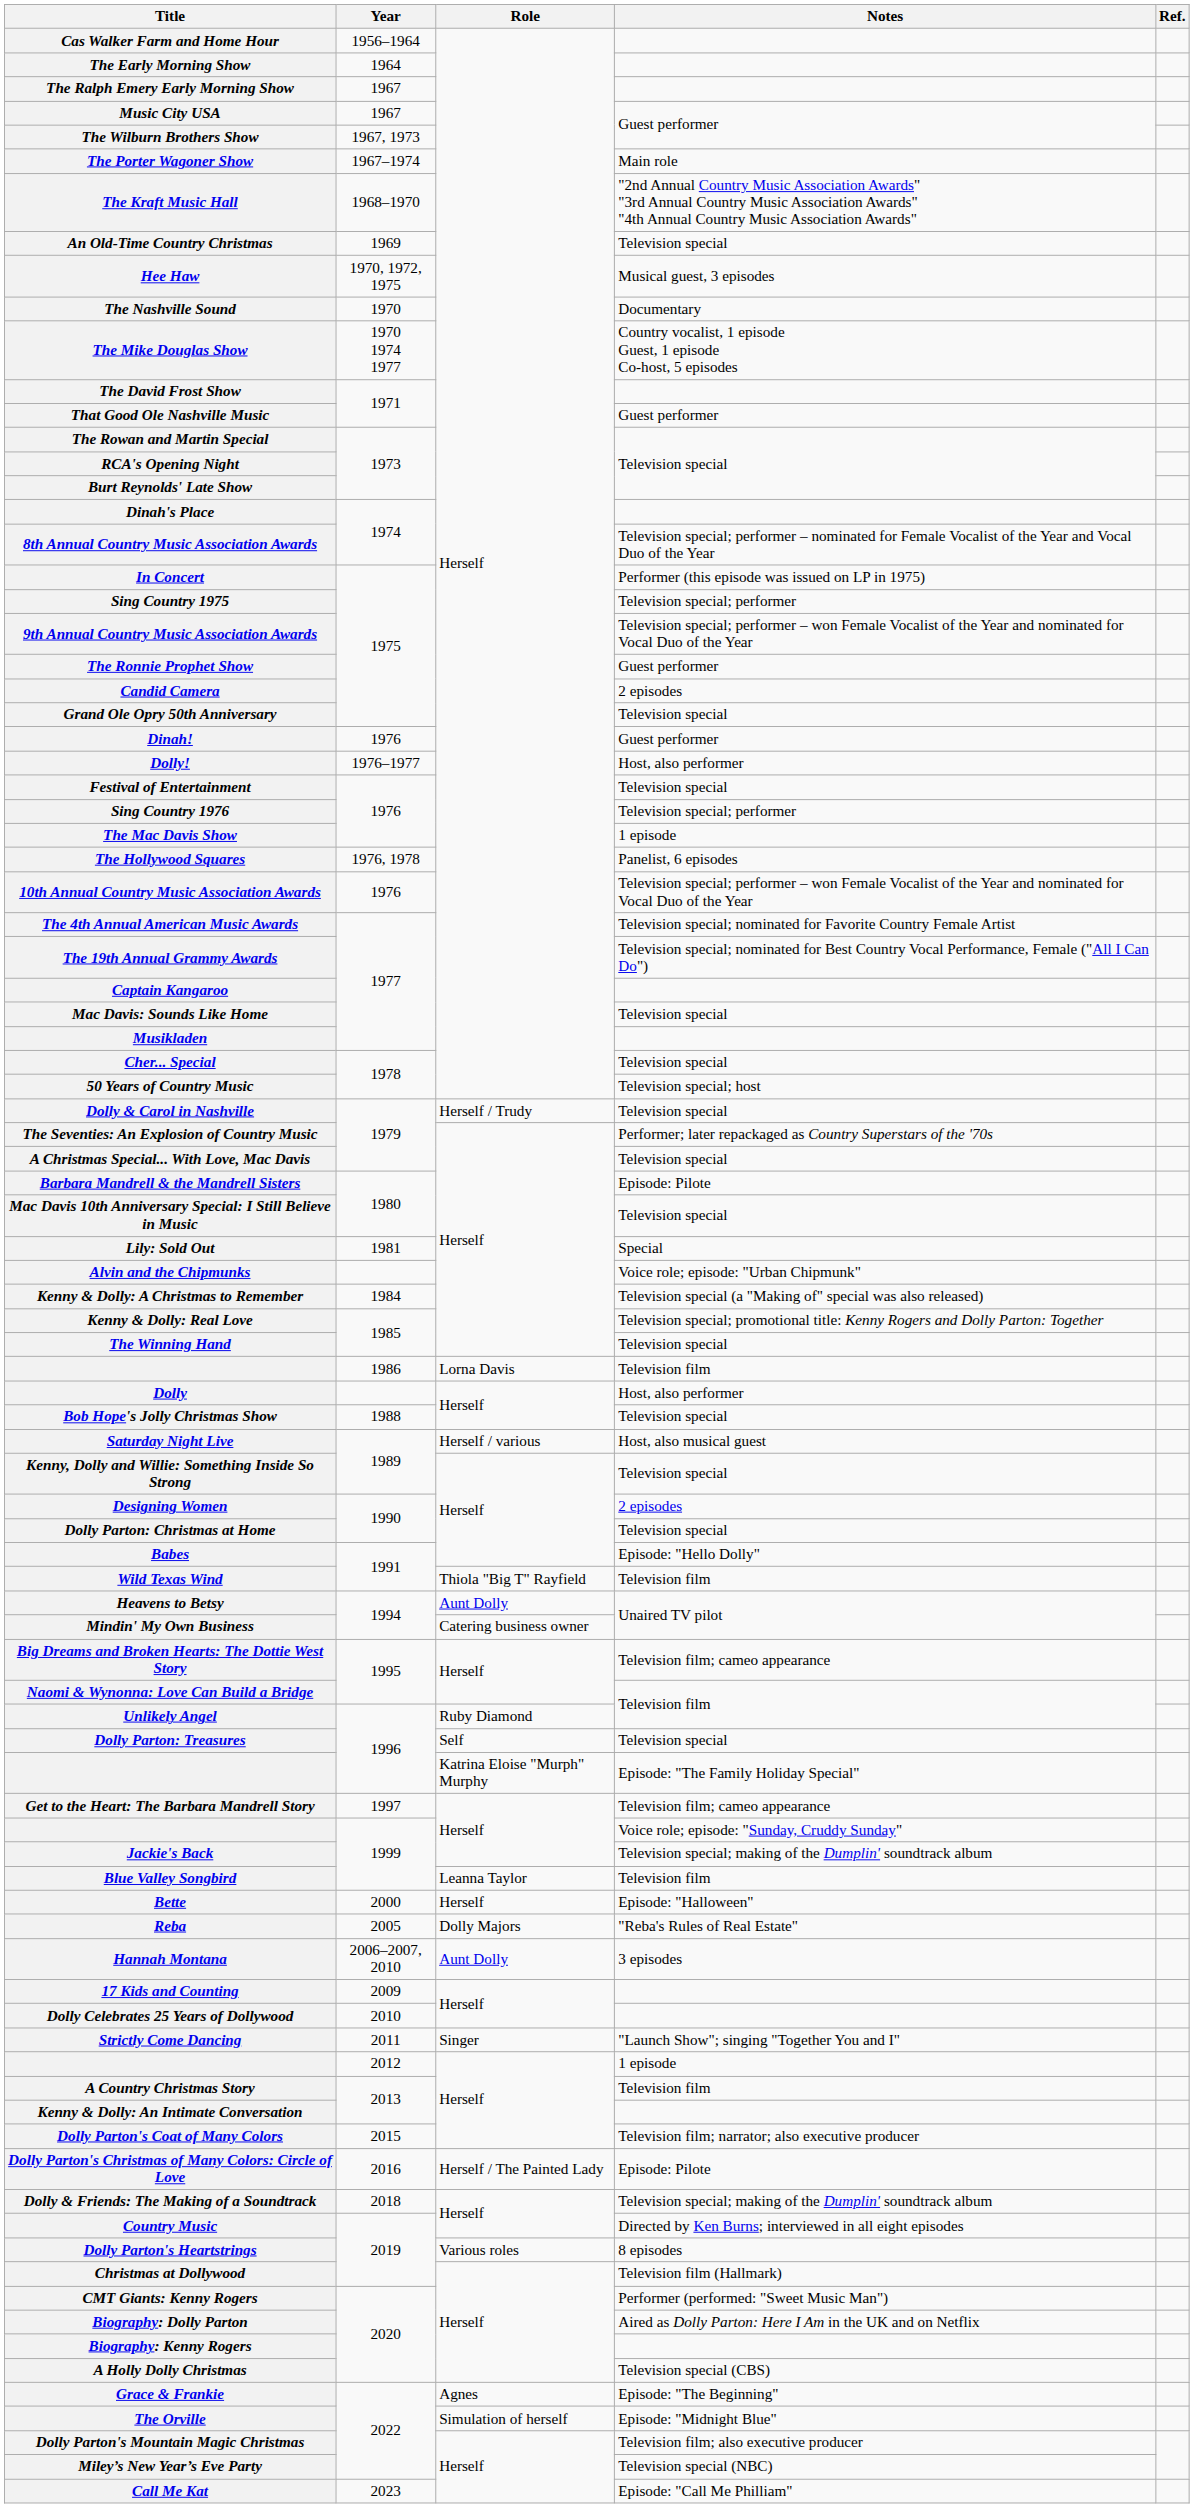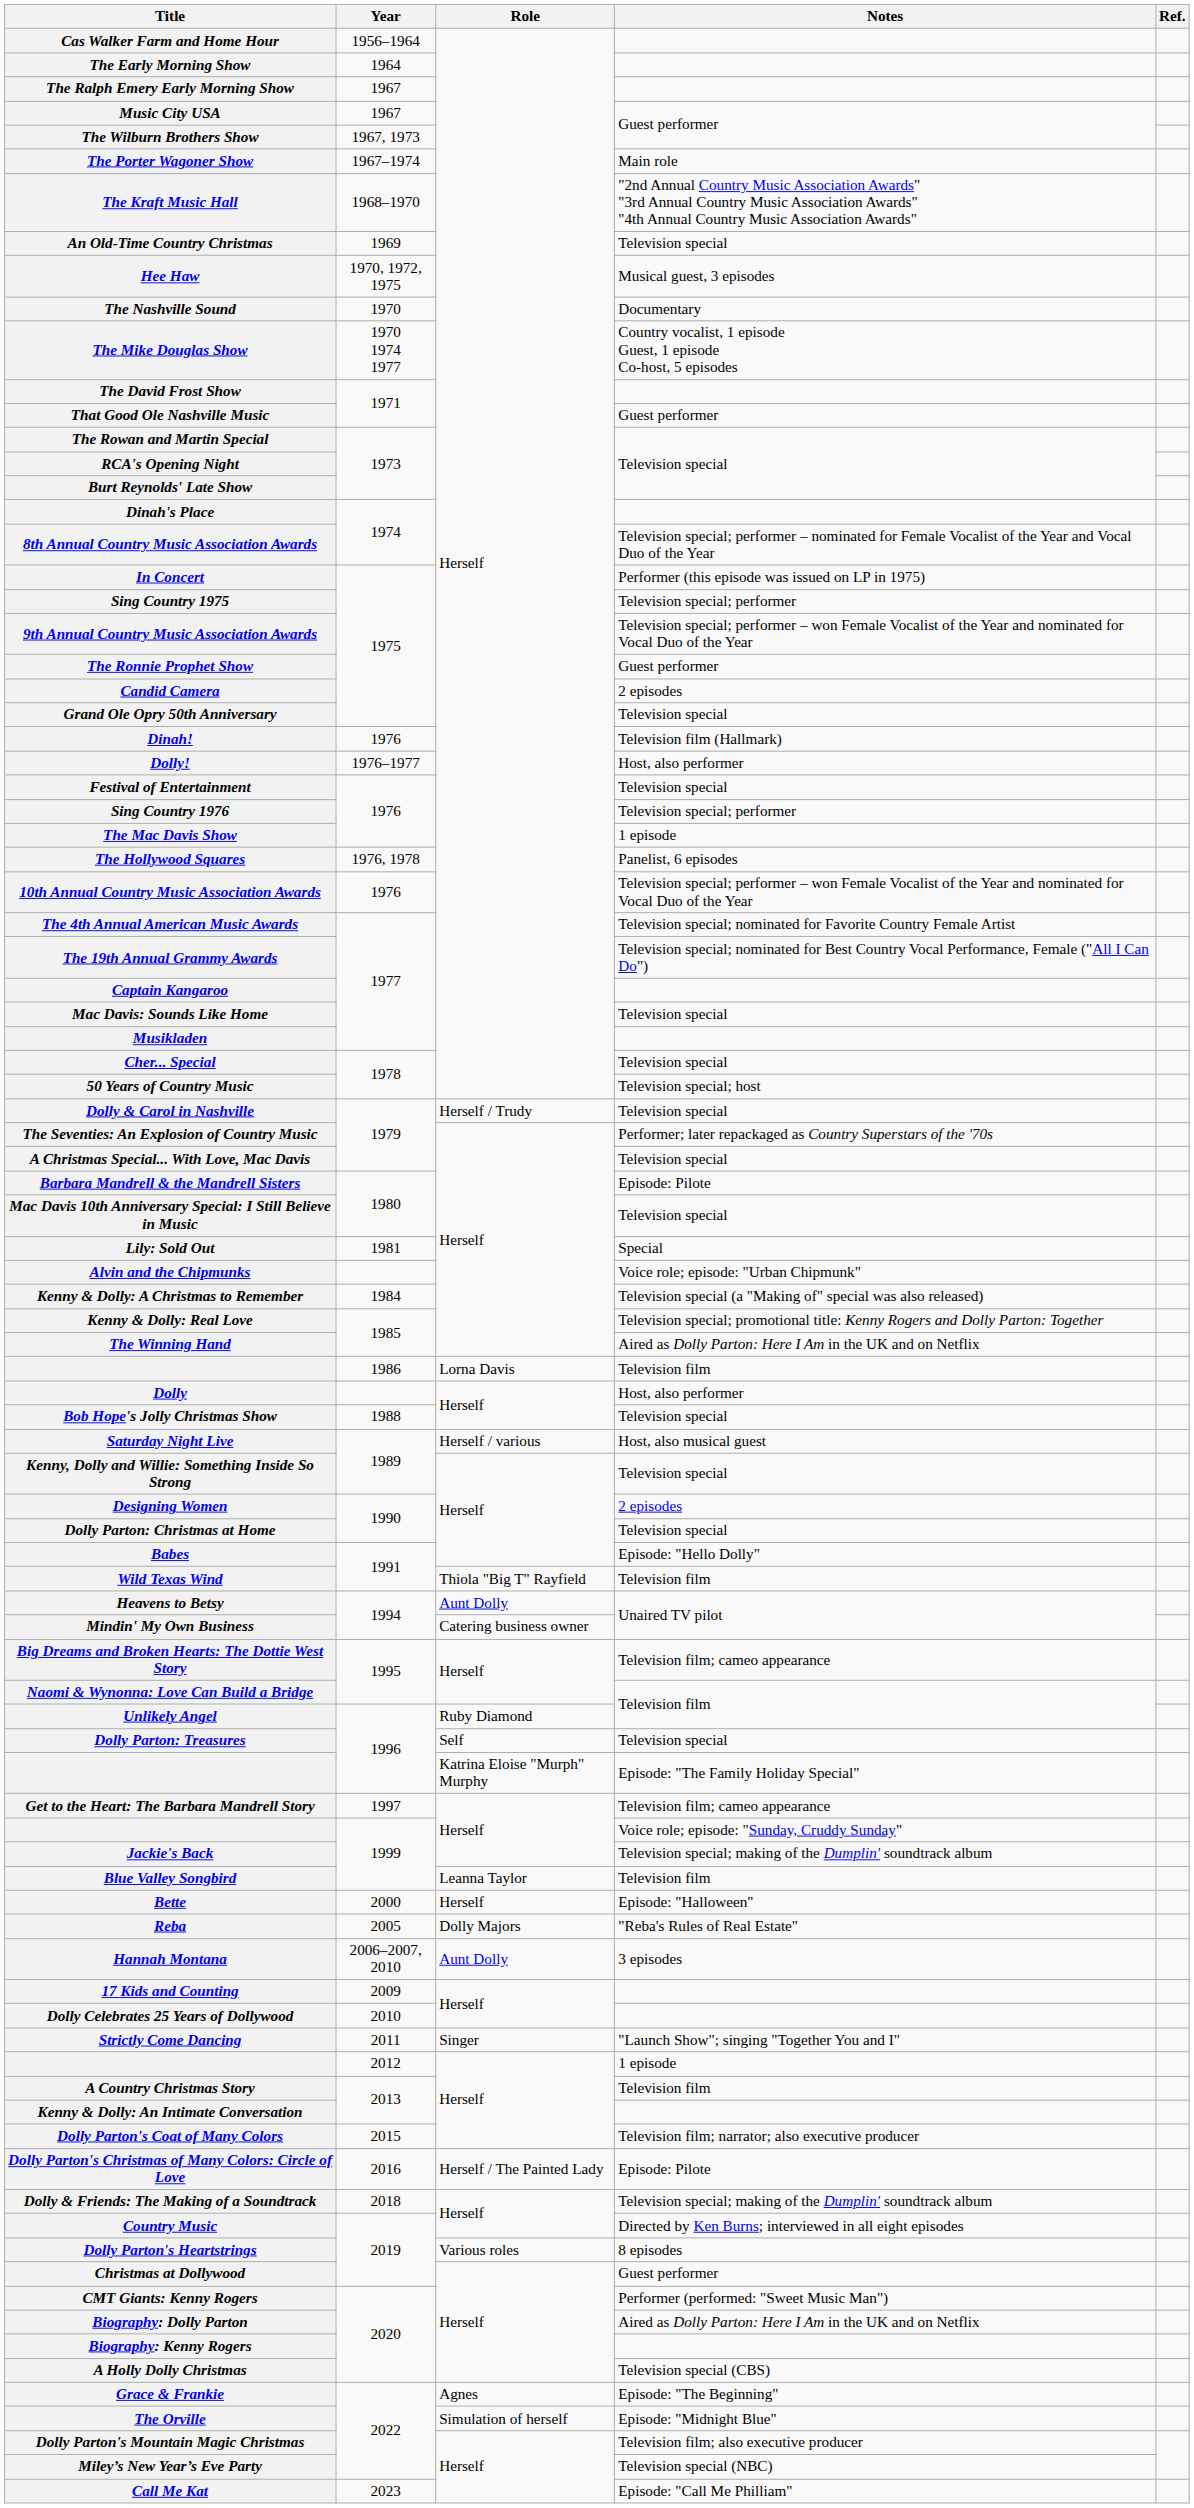(668, 738) Guest performer -> (700, 738) Television film (Hallmark)
(673, 1344) Television special -> (799, 1344) Aired as Dolly Parton: Here I Am in the UK and on Netflix
(700, 2273) Television film (Hallmark) -> (668, 2273) Guest performer
